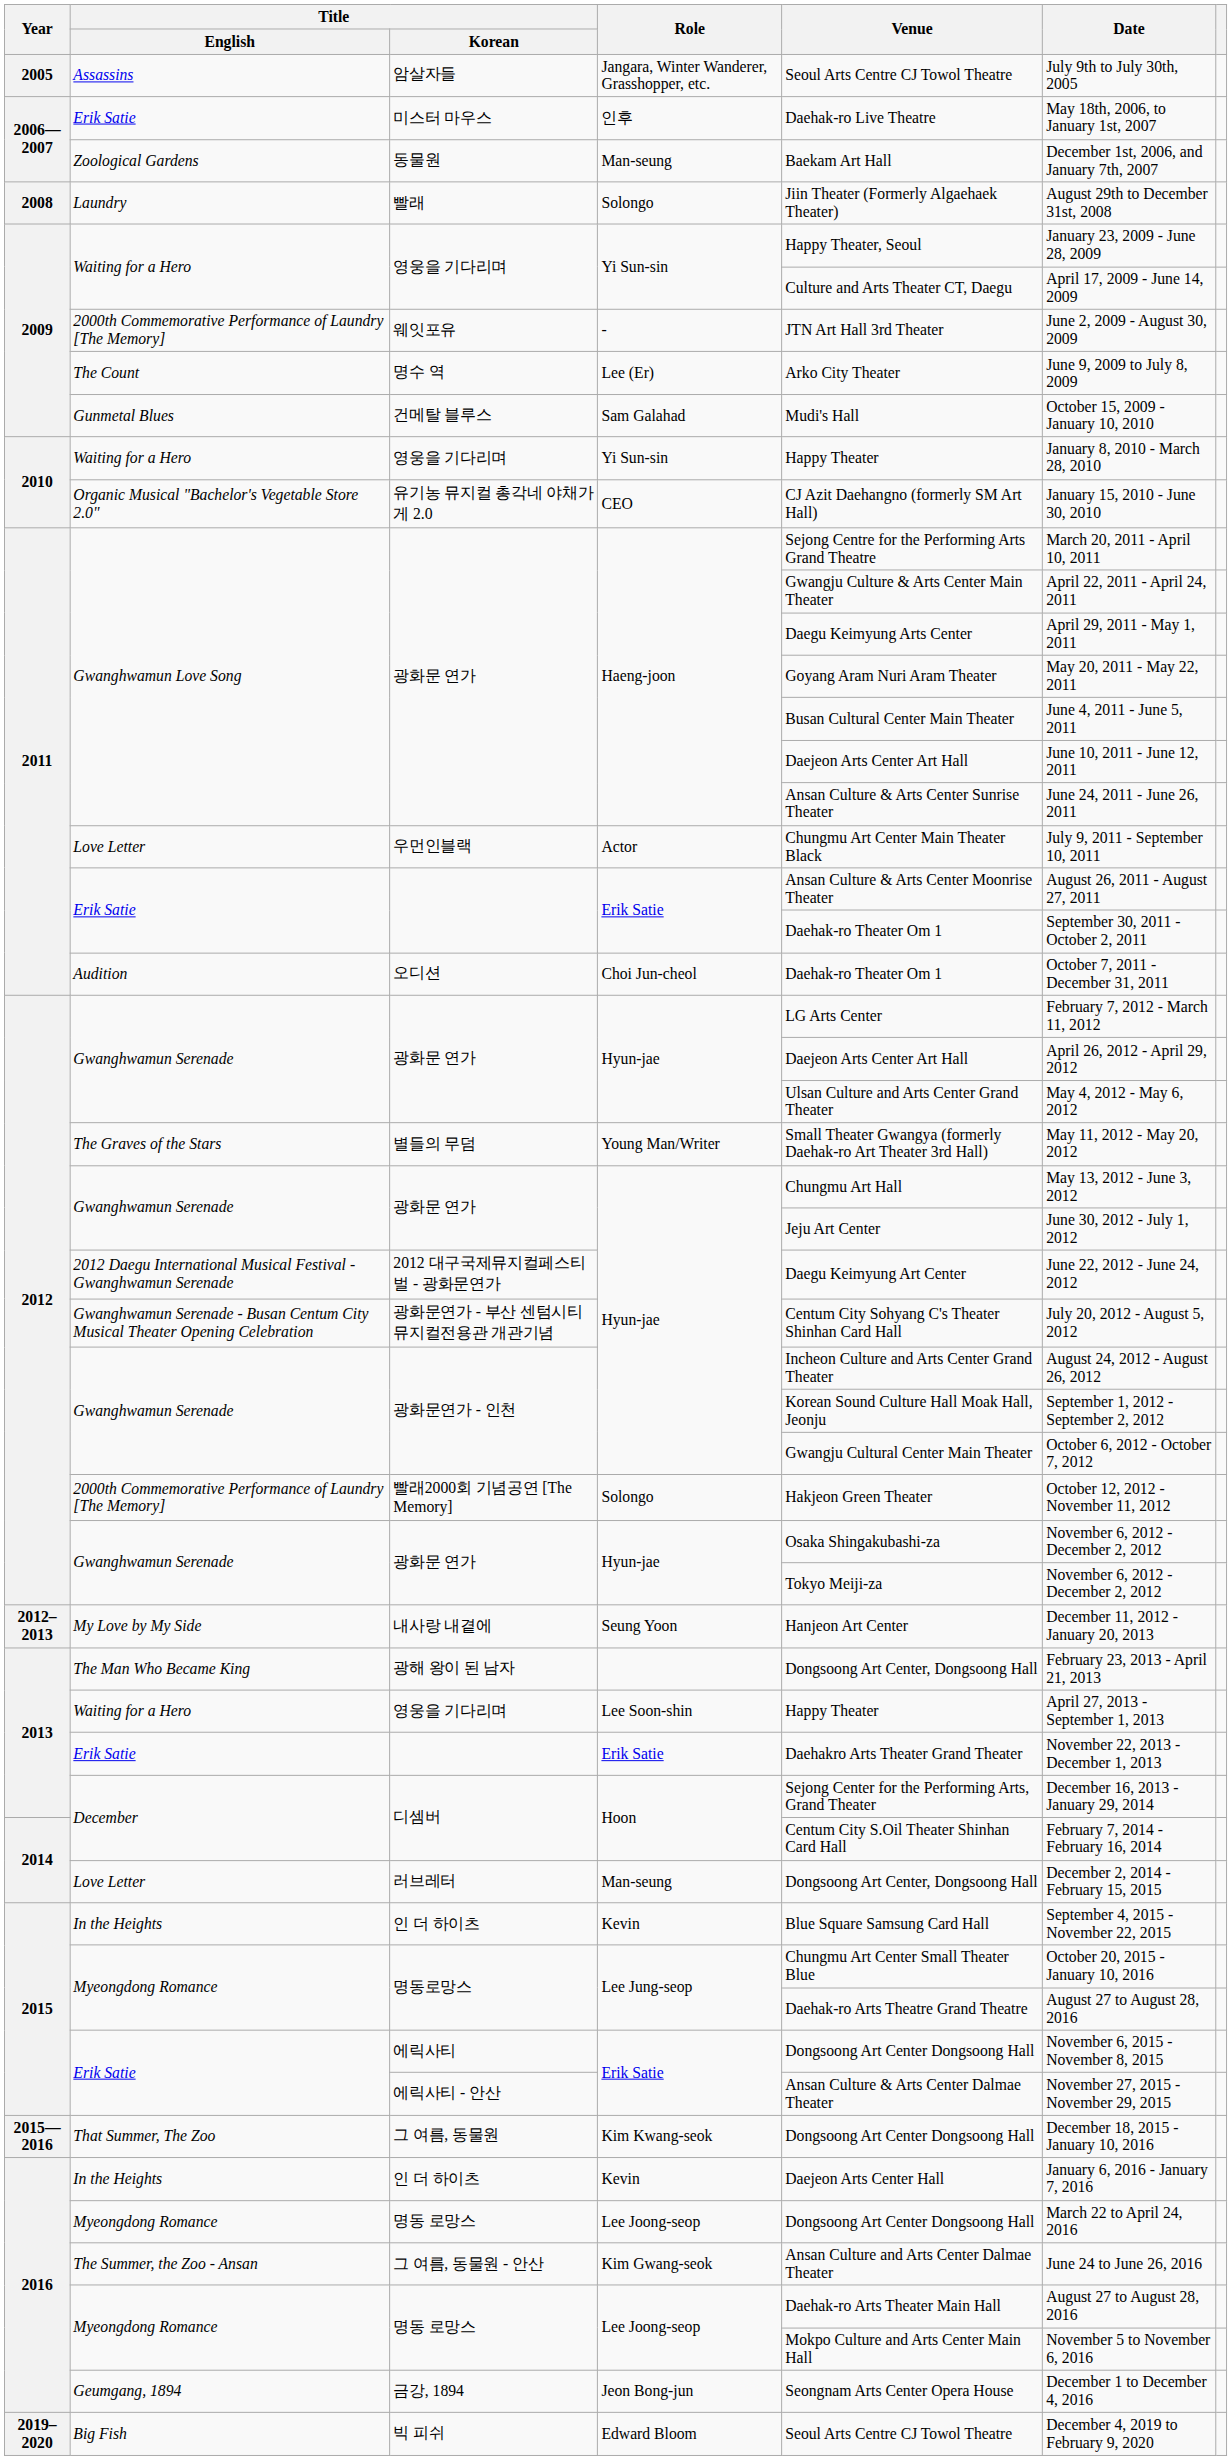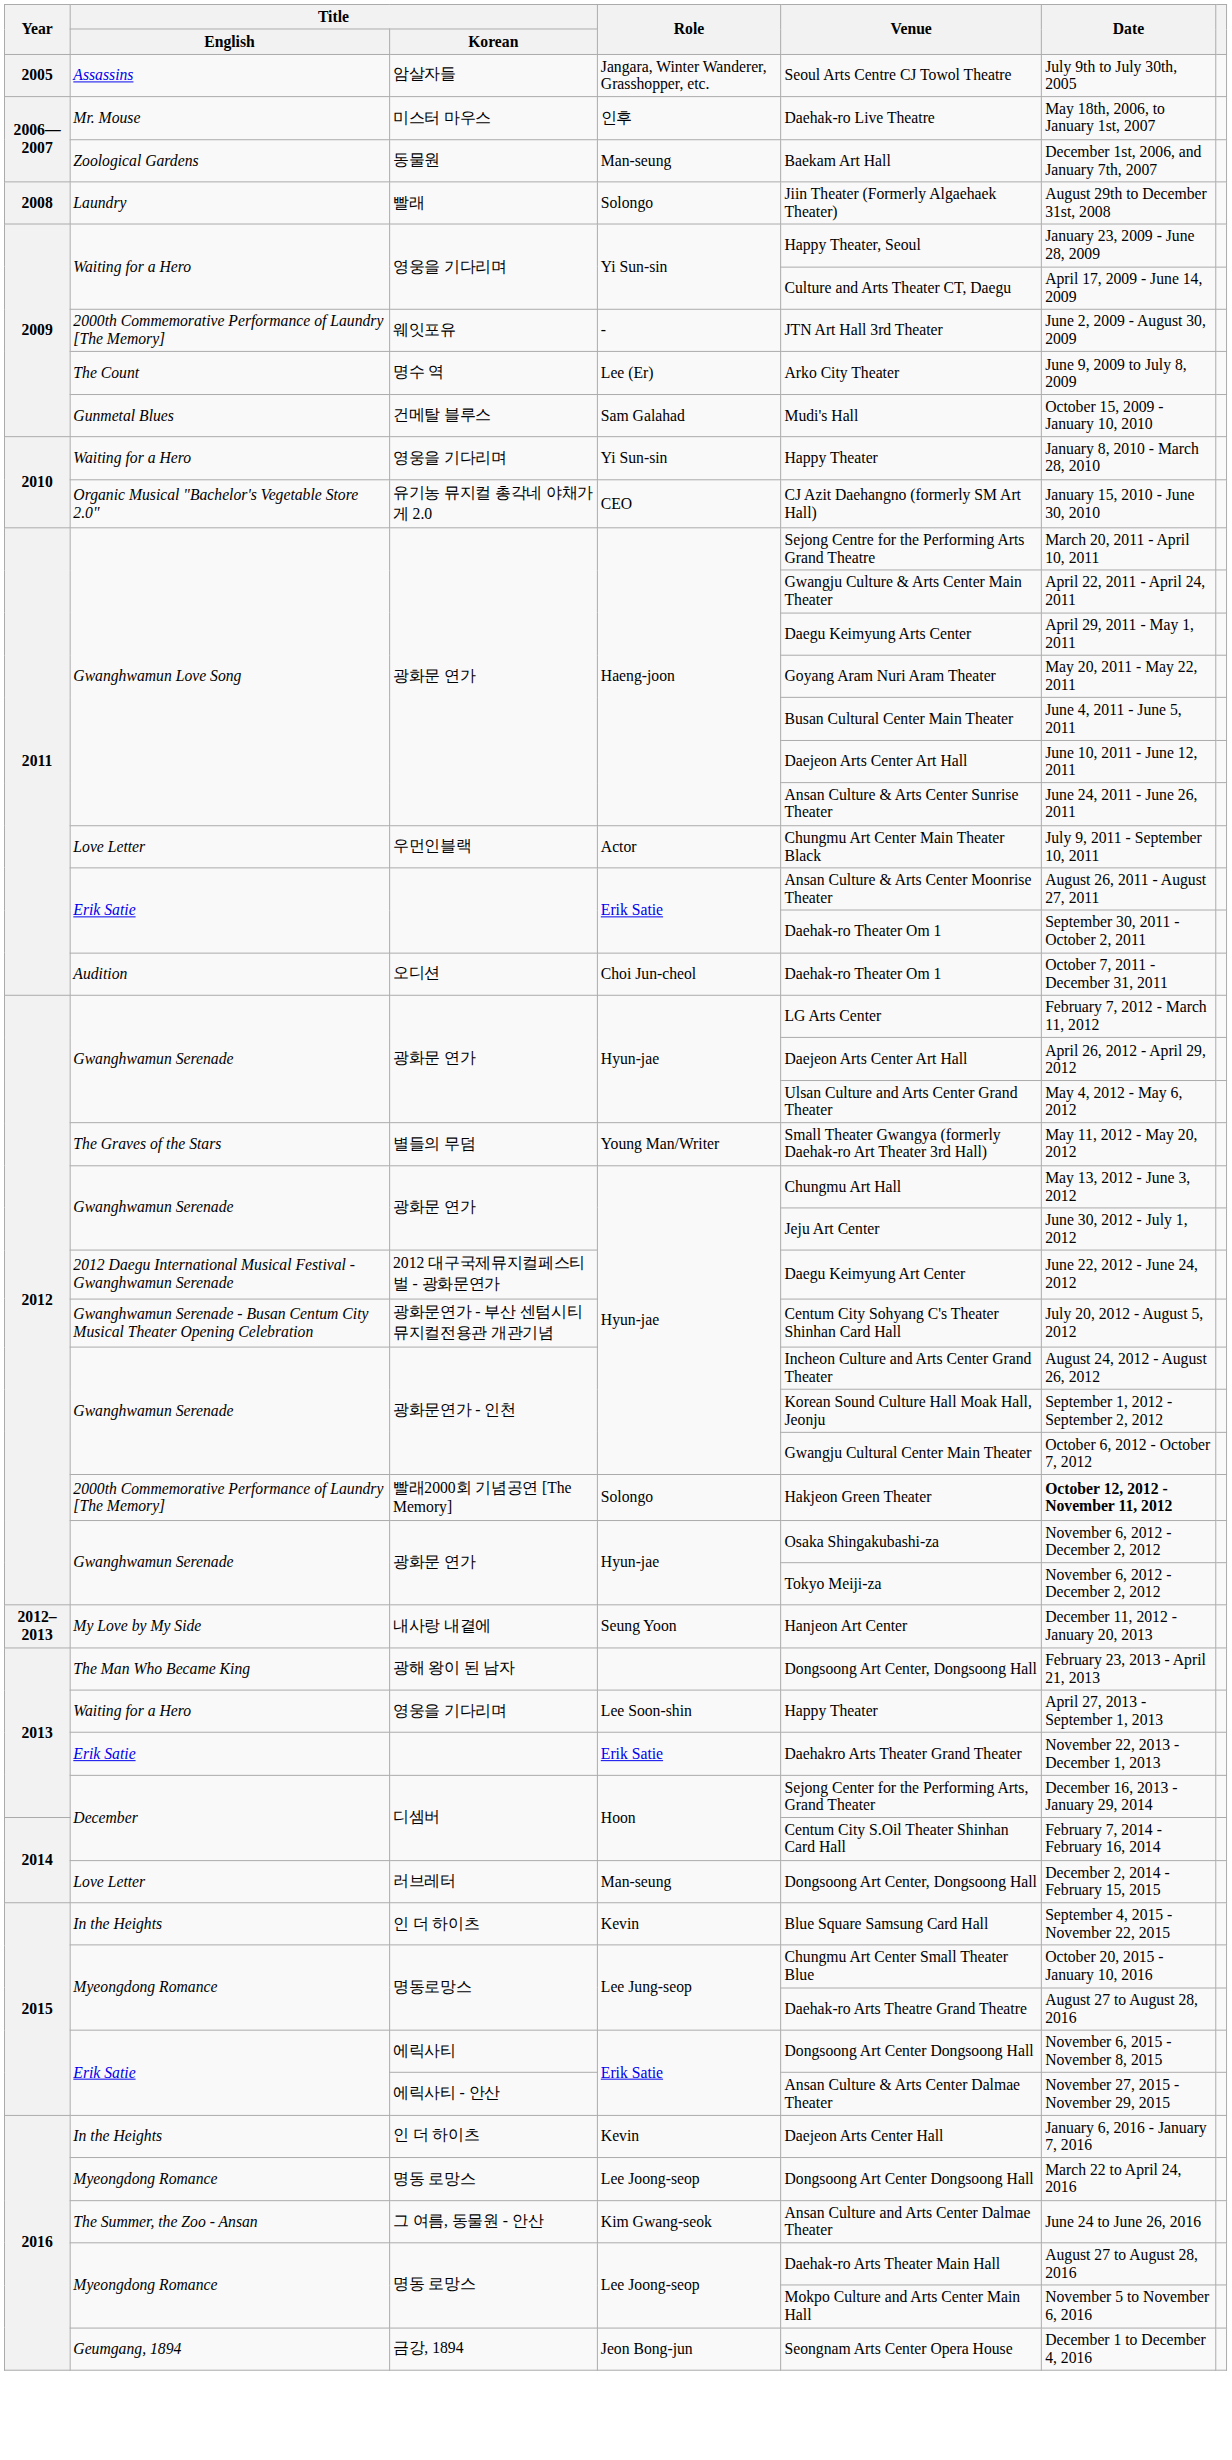(104, 117) Erik Satie -> (107, 117) Mr. Mouse
(1108, 1497) normal -> (1109, 1497) bold
- row: (37, 2136)
- row: (37, 2433)
